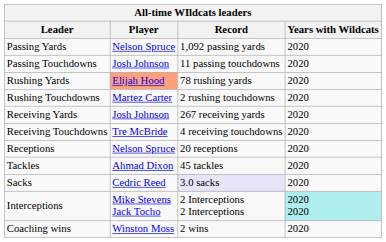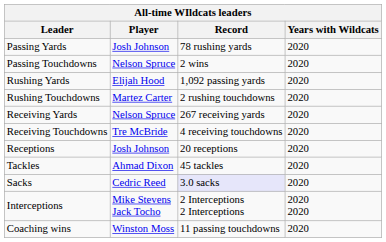(144, 47) Nelson Spruce -> (141, 47) Josh Johnson
(223, 47) 1,092 passing yards -> (216, 47) 78 rushing yards
(141, 64) Josh Johnson -> (144, 64) Nelson Spruce
(230, 64) 11 passing touchdowns -> (194, 64) 2 wins
(138, 81) lightsalmon background -> (138, 81) no background
(216, 81) 78 rushing yards -> (223, 81) 1,092 passing yards
(141, 115) Josh Johnson -> (144, 115) Nelson Spruce
(144, 149) Nelson Spruce -> (141, 149) Josh Johnson
(298, 206) paleturquoise background -> (298, 206) no background
(194, 229) 2 wins -> (230, 229) 11 passing touchdowns
